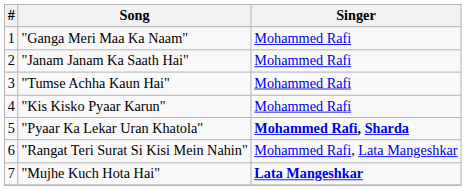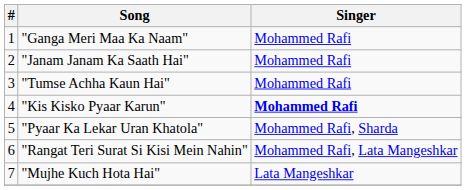(303, 106) normal -> (306, 106) bold
(332, 128) bold -> (326, 128) normal
(309, 173) bold -> (304, 173) normal
